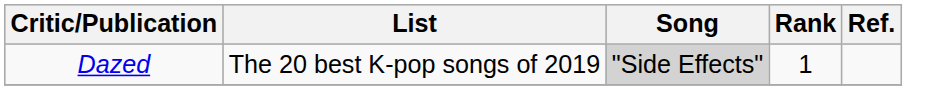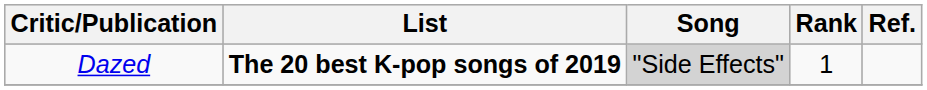(414, 64) normal -> (425, 64) bold
